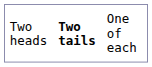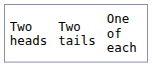(77, 33) bold -> (77, 33) normal
